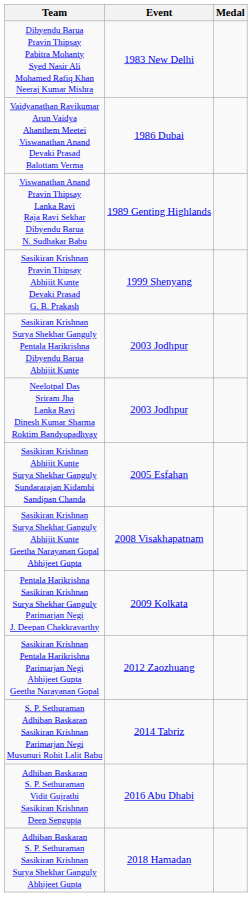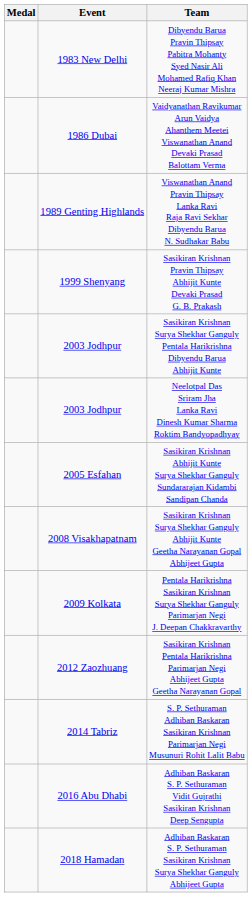columns swapped: (230, 12) <-> (55, 12)
